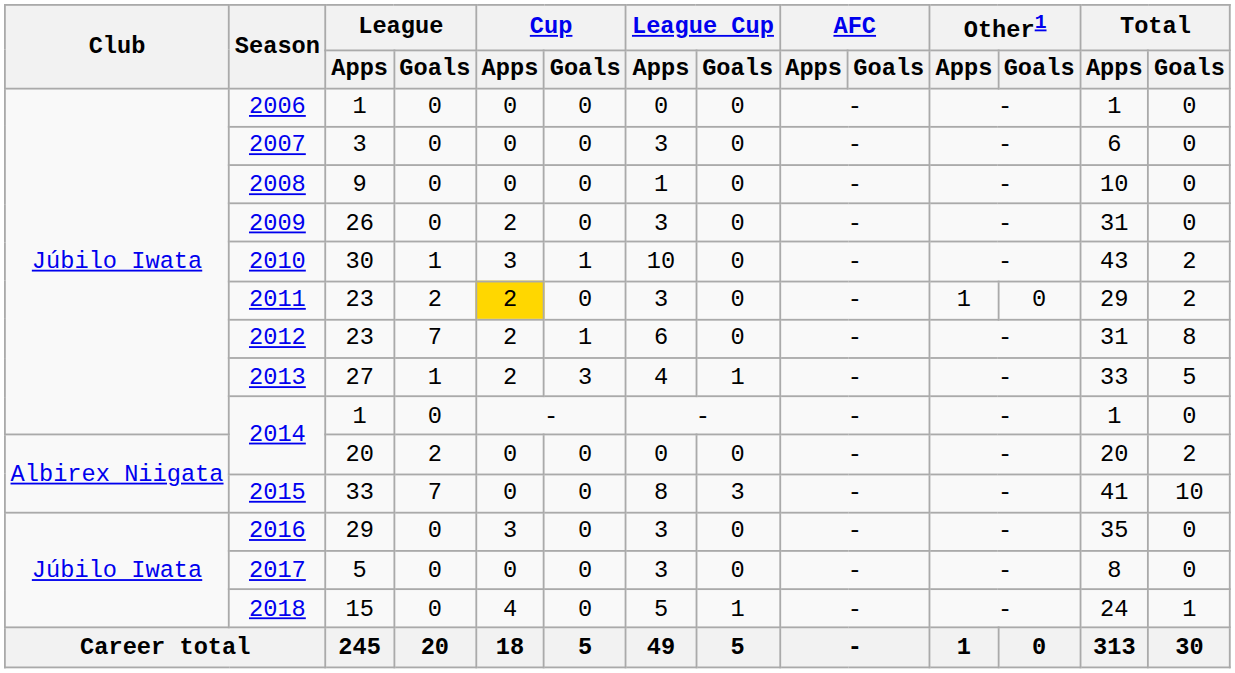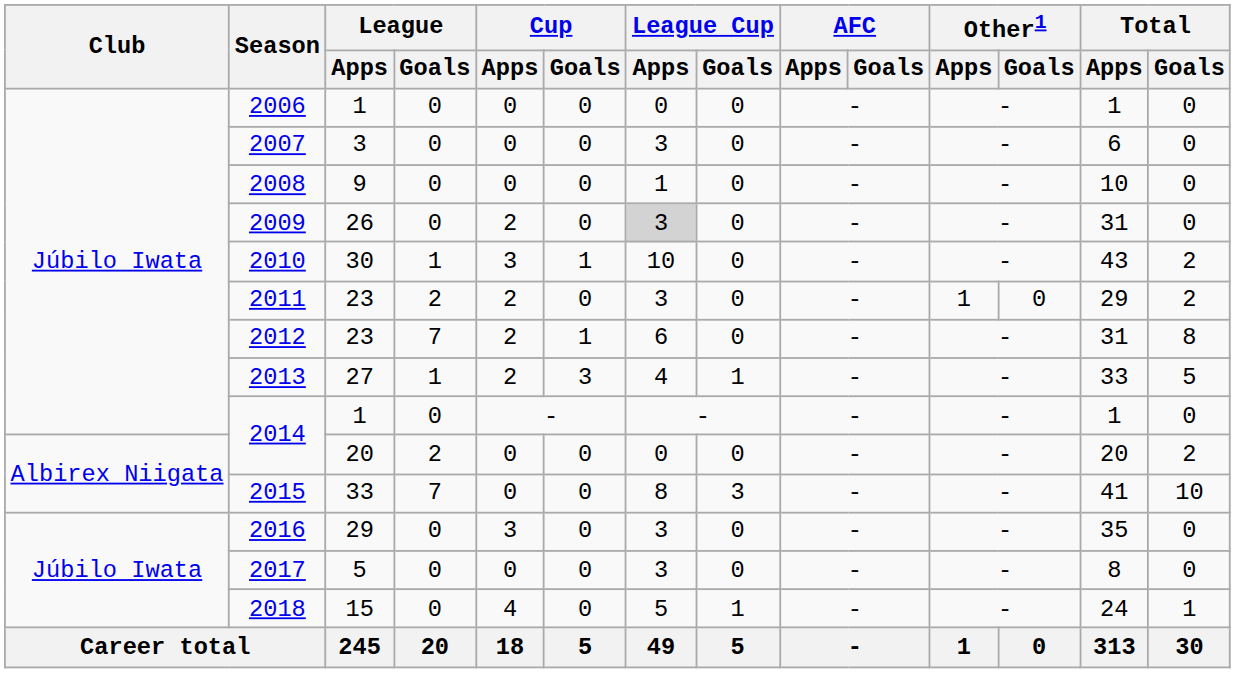(661, 223) no background -> (661, 223) lightgrey background
(510, 300) gold background -> (510, 300) no background
